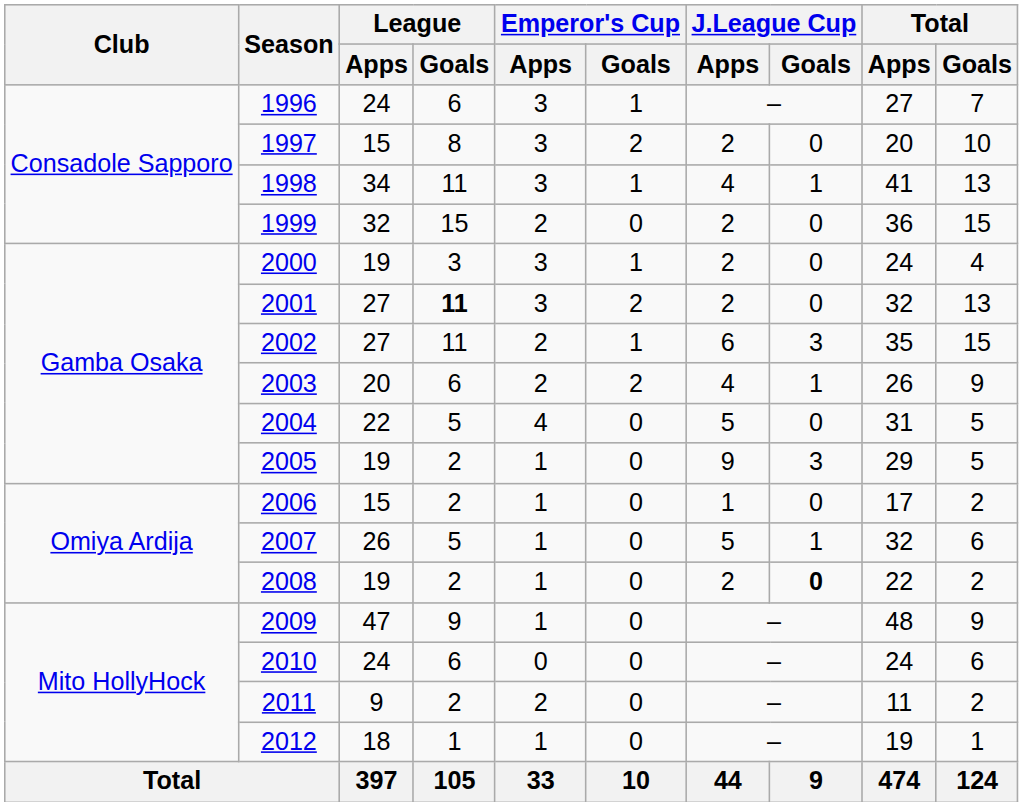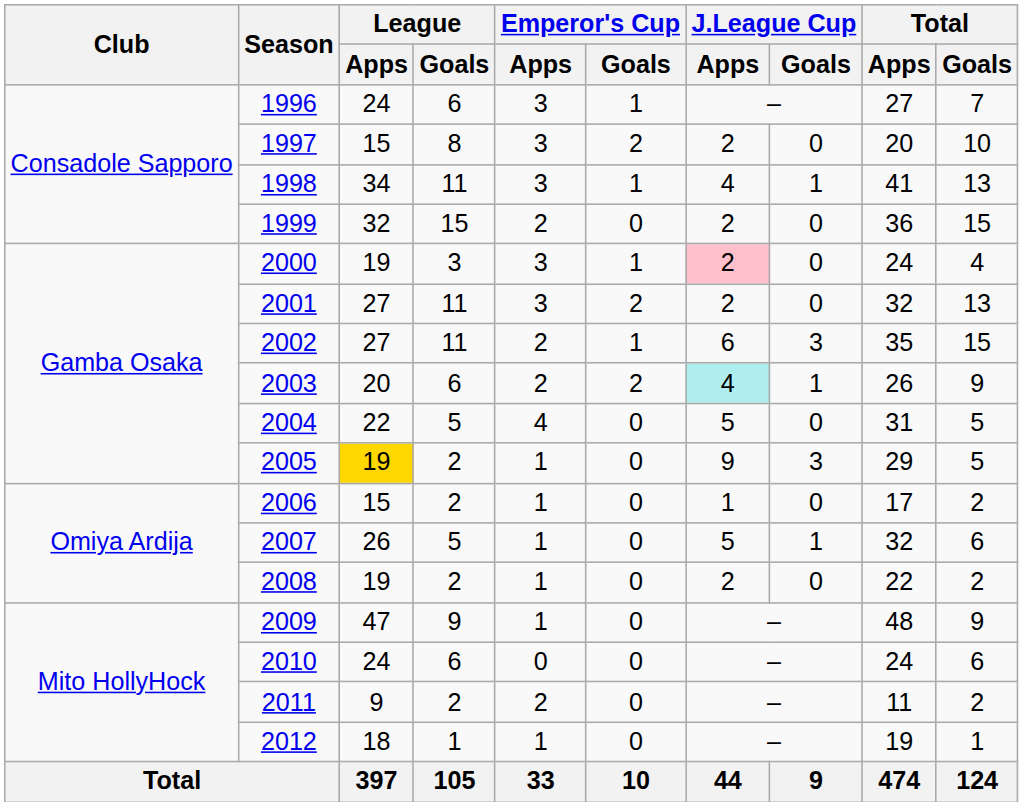(728, 263) no background -> (728, 263) pink background
(454, 303) bold -> (454, 303) normal
(728, 382) no background -> (728, 382) paleturquoise background
(377, 462) no background -> (377, 462) gold background
(816, 582) bold -> (816, 582) normal
